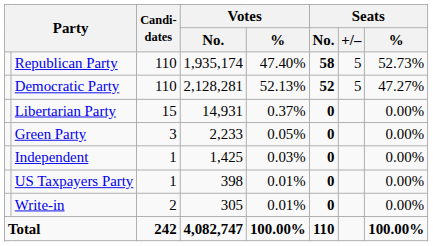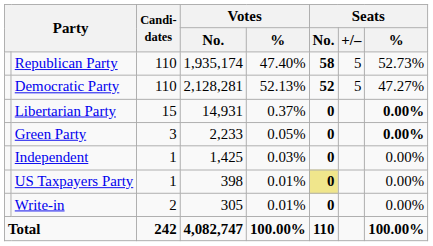(405, 110) normal -> (404, 110) bold
(405, 134) normal -> (404, 134) bold
(331, 181) no background -> (331, 181) khaki background
